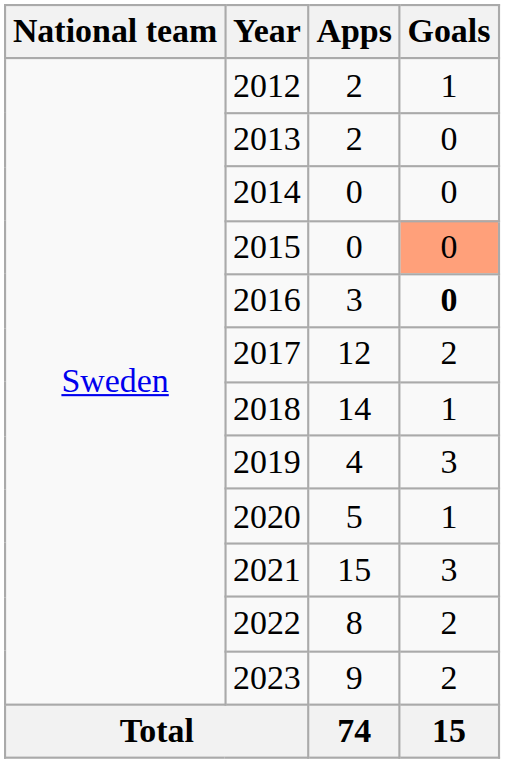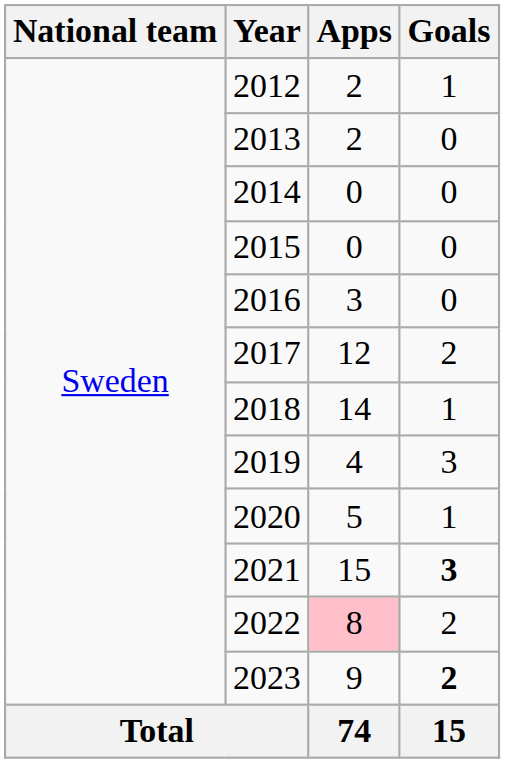(449, 246) lightsalmon background -> (449, 246) no background
(449, 300) bold -> (449, 300) normal
(449, 569) normal -> (449, 569) bold
(354, 623) no background -> (354, 623) pink background
(449, 676) normal -> (449, 676) bold
